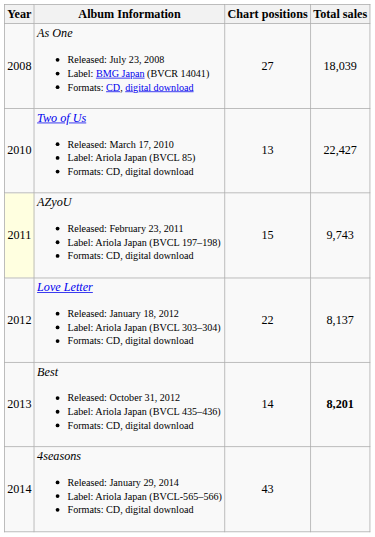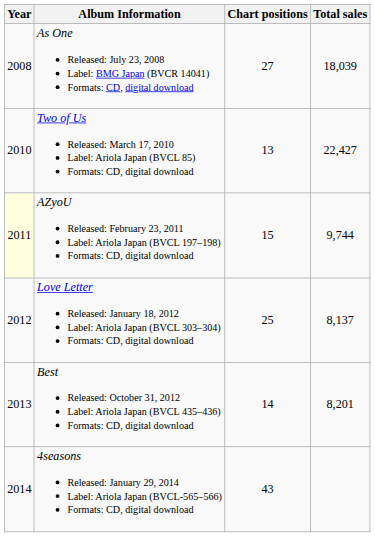(340, 235) 9,743 -> (340, 235) 9,744
(268, 320) 22 -> (268, 320) 25
(340, 404) bold -> (340, 404) normal
